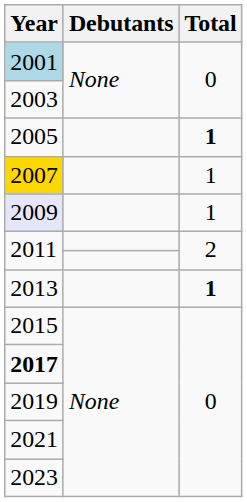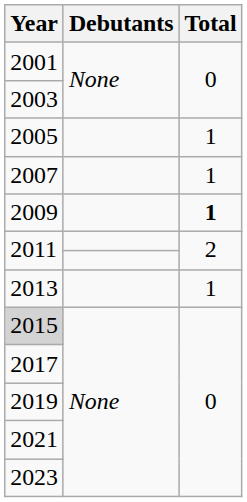(34, 61) lightblue background -> (34, 61) no background
(211, 136) bold -> (211, 136) normal
(34, 174) gold background -> (34, 174) no background
(34, 212) lavender background -> (34, 212) no background
(211, 212) normal -> (211, 212) bold
(211, 288) bold -> (211, 288) normal
(34, 325) no background -> (34, 325) lightgrey background
(34, 363) bold -> (34, 363) normal
